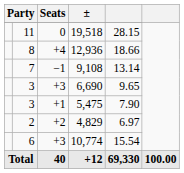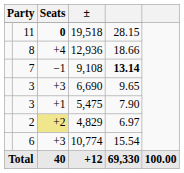(63, 31) normal -> (63, 31) bold
(126, 68) normal -> (126, 68) bold
(59, 123) no background -> (59, 123) khaki background
